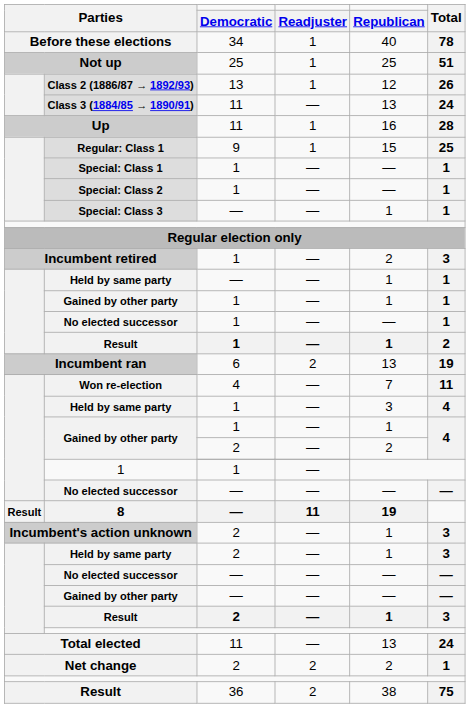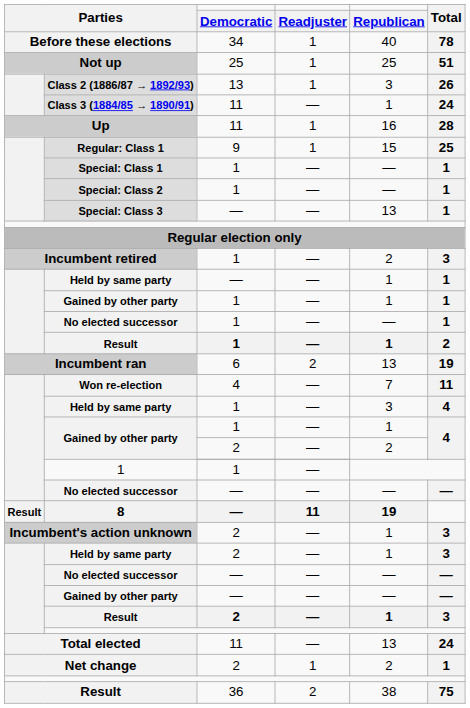(389, 84) 12 -> (389, 84) 3
(389, 105) 13 -> (389, 105) 1
(389, 210) 1 -> (389, 210) 13
(313, 665) 2 -> (313, 665) 1
